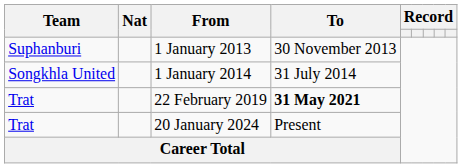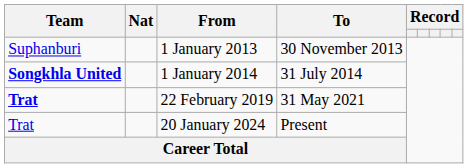(62, 74) normal -> (65, 74) bold
(21, 99) normal -> (23, 99) bold
(317, 99) bold -> (323, 99) normal
